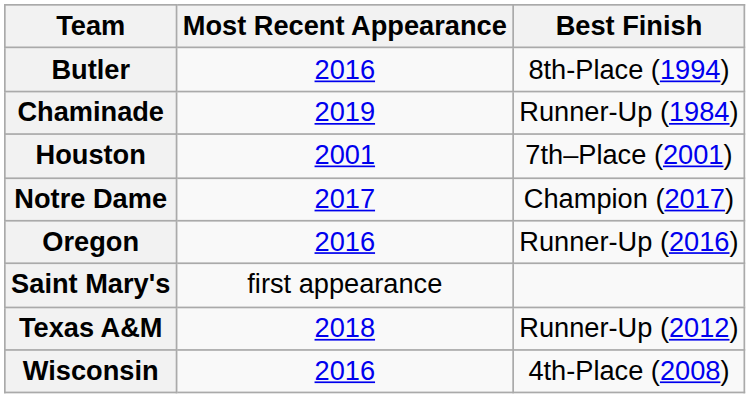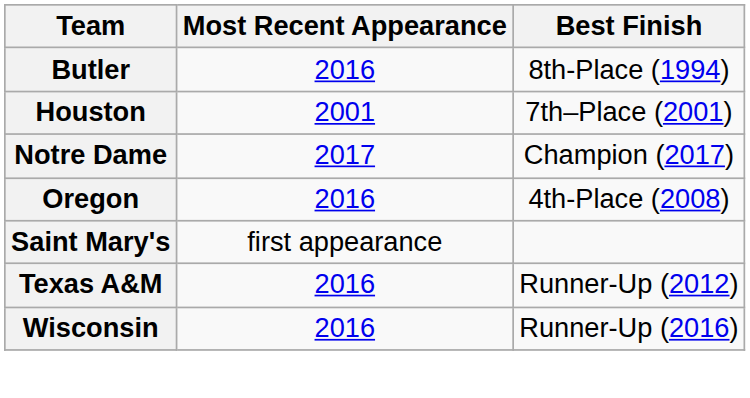- row: (91, 112)
(629, 241) Runner-Up (2016) -> (629, 198) 4th-Place (2008)
(345, 328) 2018 -> (345, 284) 2016
(629, 371) 4th-Place (2008) -> (629, 328) Runner-Up (2016)
